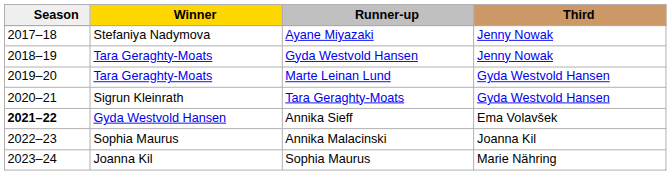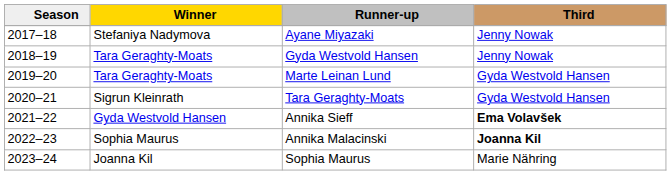(32, 118) bold -> (32, 118) normal
(517, 118) normal -> (519, 118) bold
(507, 138) normal -> (509, 138) bold
